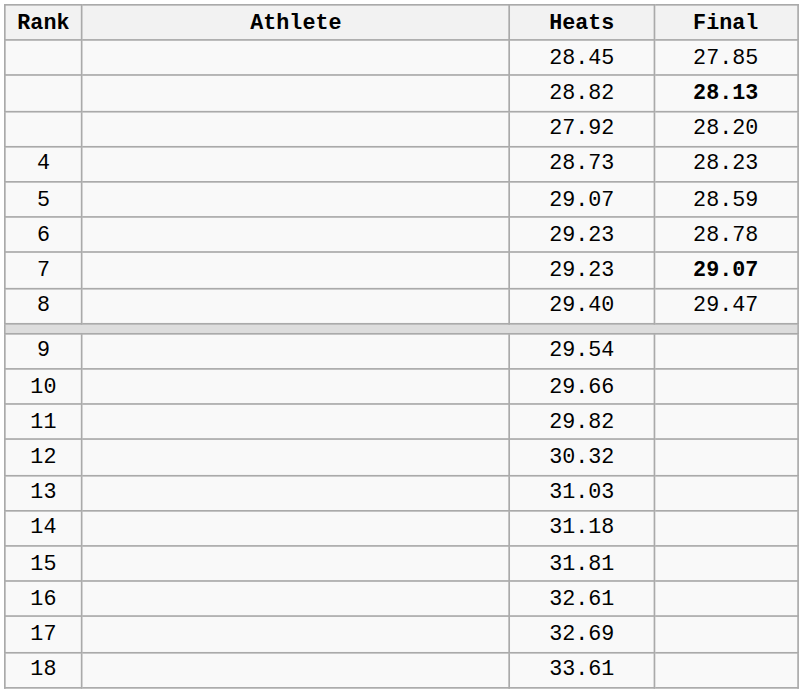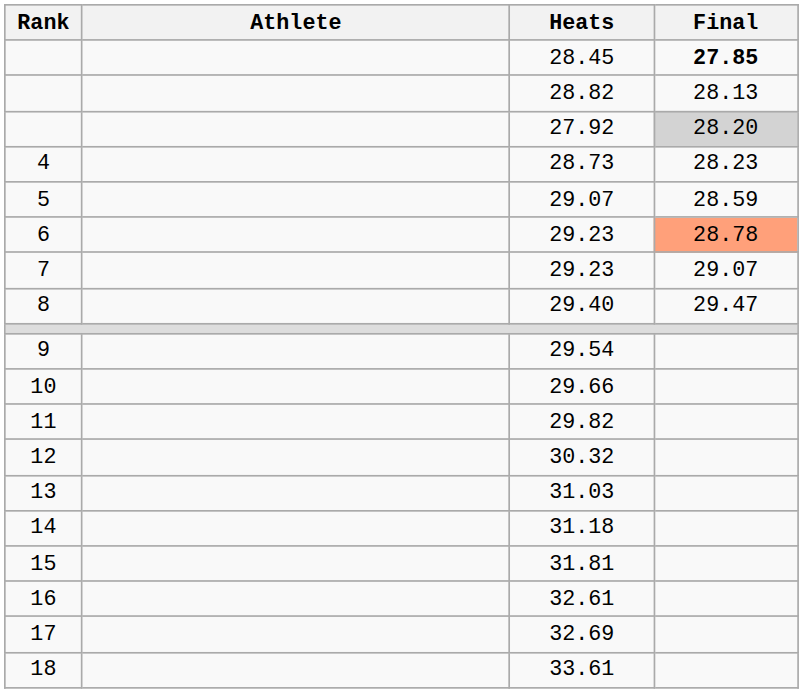(726, 58) normal -> (726, 58) bold
(726, 93) bold -> (726, 93) normal
(726, 129) no background -> (726, 129) lightgrey background
(726, 235) no background -> (726, 235) lightsalmon background
(726, 270) bold -> (726, 270) normal
